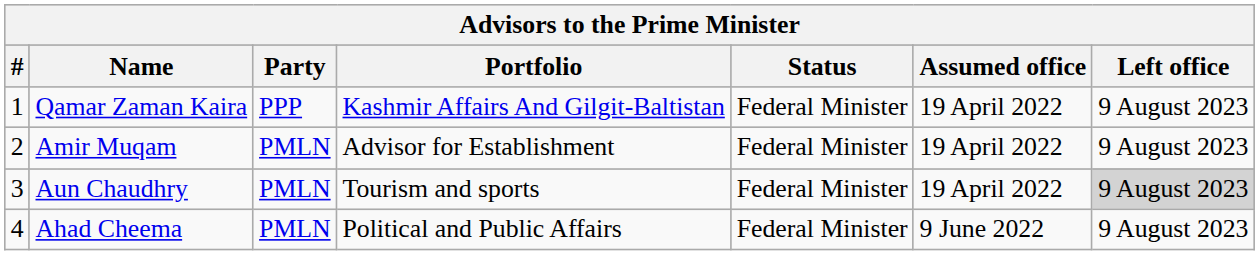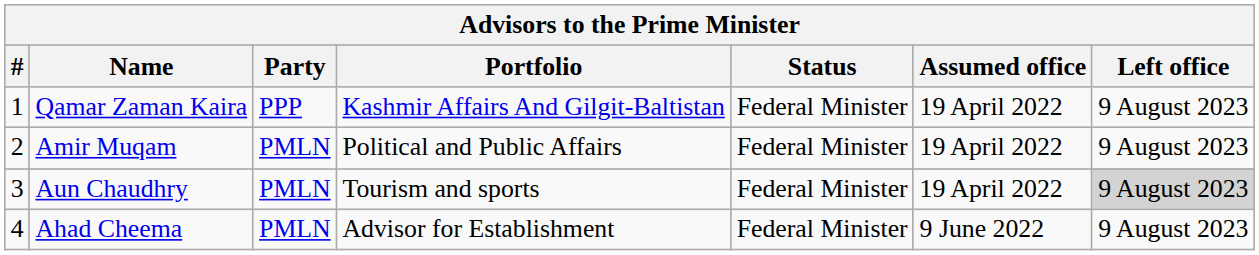(478, 147) Advisor for Establishment -> (482, 147) Political and Public Affairs
(482, 229) Political and Public Affairs -> (478, 229) Advisor for Establishment
